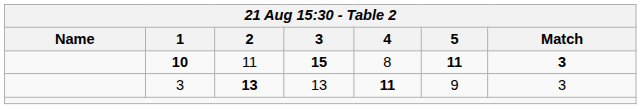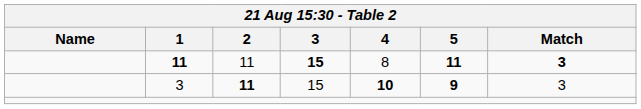(180, 62) 10 -> (179, 62) 11
(249, 85) 13 -> (247, 85) 11
(319, 85) 13 -> (315, 85) 15
(387, 85) 11 -> (385, 85) 10
(454, 85) normal -> (454, 85) bold
